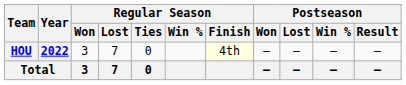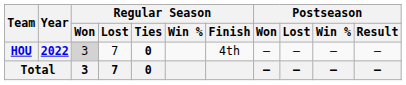(85, 52) no background -> (85, 52) lightgrey background
(148, 52) normal -> (148, 52) bold
(229, 52) lightyellow background -> (229, 52) no background
